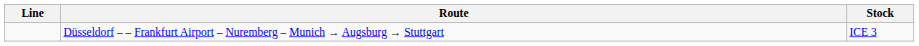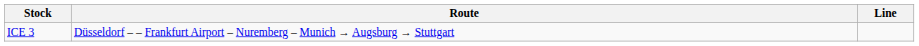columns swapped: (33, 13) <-> (880, 13)
